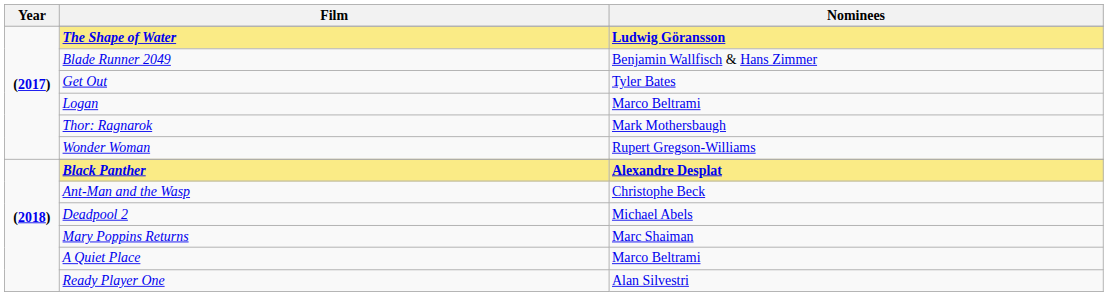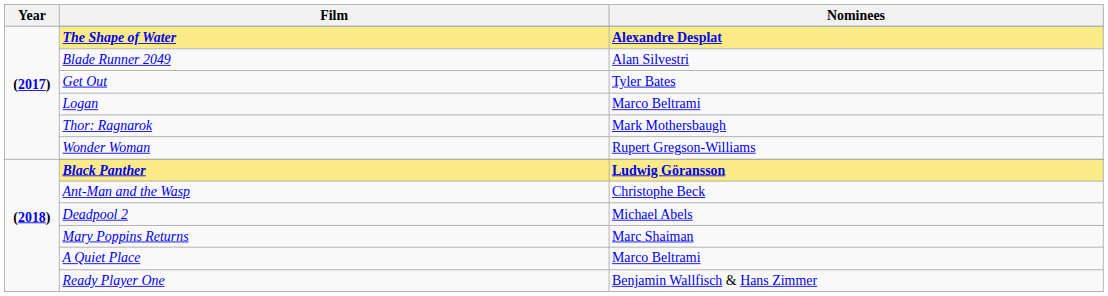(669, 37) Ludwig Göransson -> (667, 37) Alexandre Desplat
(715, 59) Benjamin Wallfisch & Hans Zimmer -> (650, 59) Alan Silvestri
(667, 170) Alexandre Desplat -> (669, 170) Ludwig Göransson
(650, 280) Alan Silvestri -> (715, 280) Benjamin Wallfisch & Hans Zimmer
